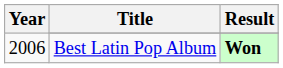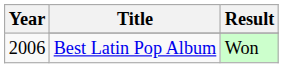(243, 47) bold -> (242, 47) normal
